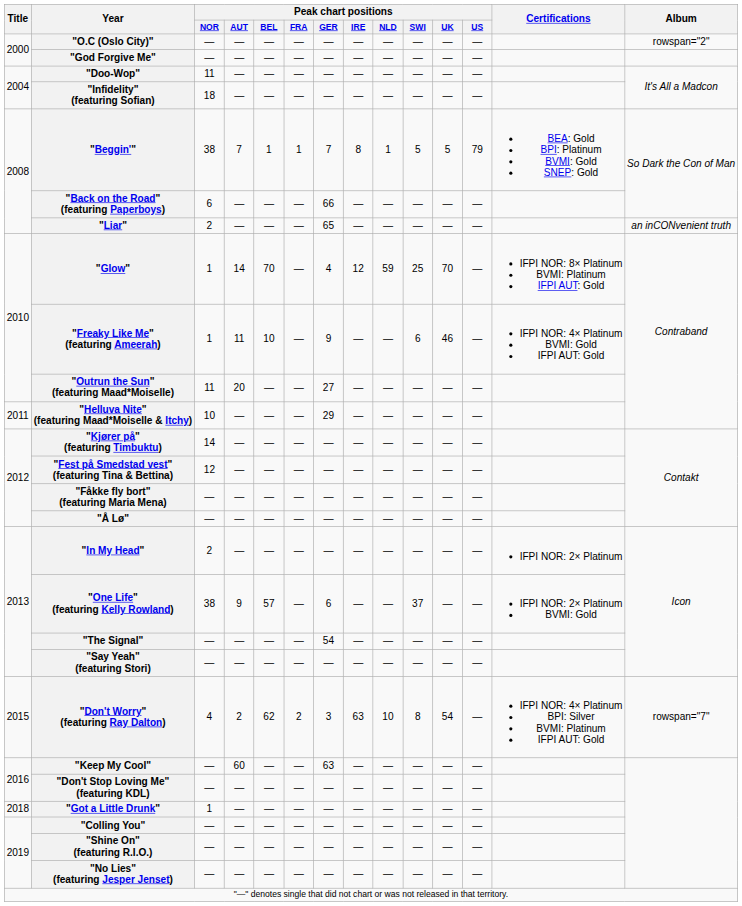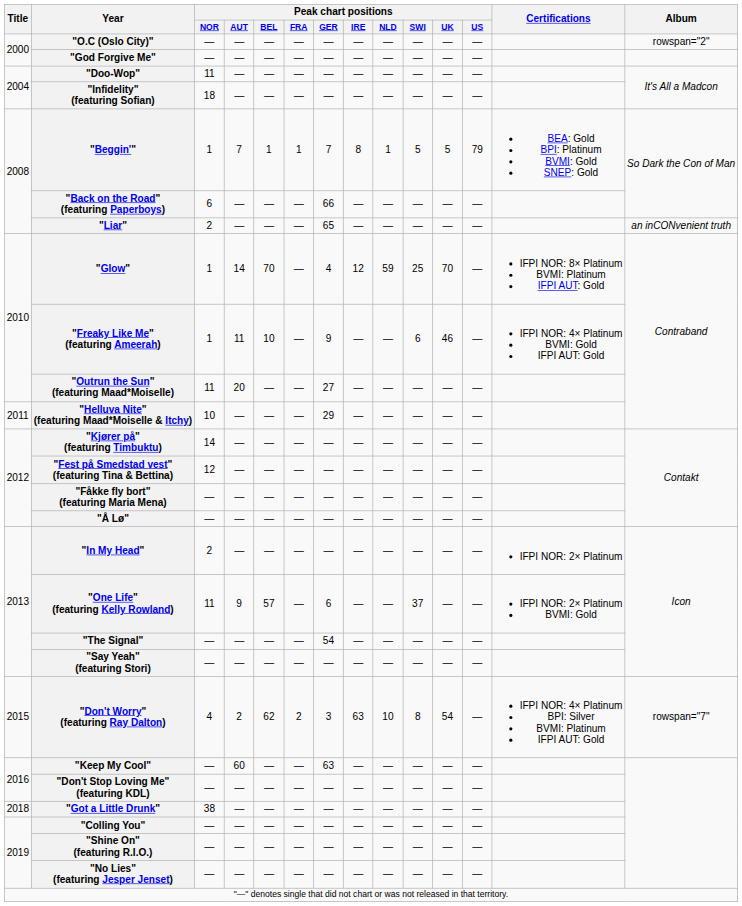(209, 150) 38 -> (209, 150) 1
(209, 603) 38 -> (209, 603) 11
(209, 809) 1 -> (209, 809) 38
